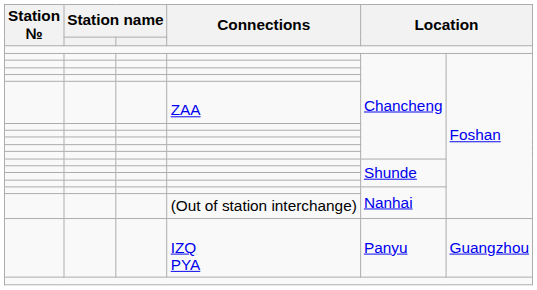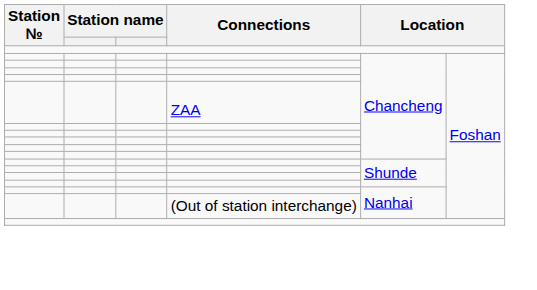- row: (34, 248)
